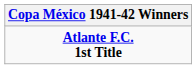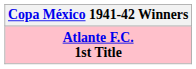(98, 44) no background -> (98, 44) pink background
